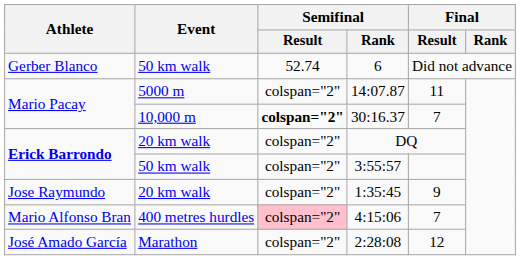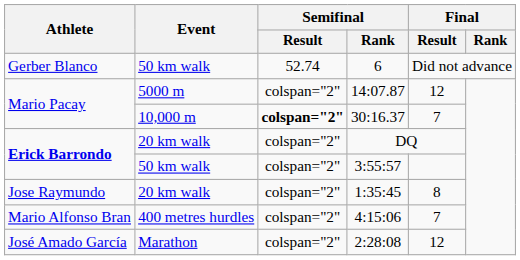(437, 91) 11 -> (437, 91) 12
(437, 192) 9 -> (437, 192) 8
(303, 217) pink background -> (303, 217) no background
